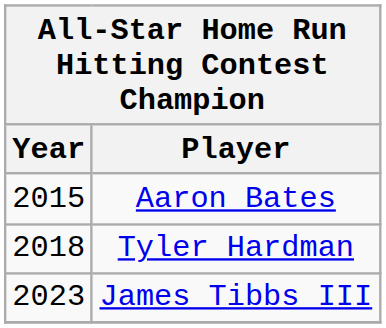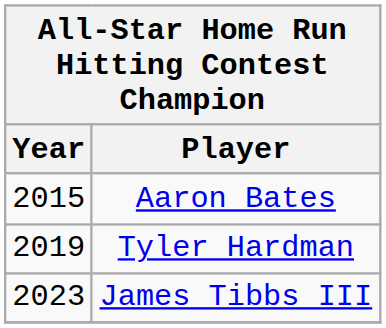(49, 248) 2018 -> (49, 248) 2019
